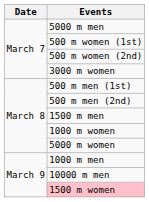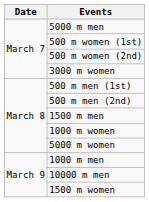(82, 190) pink background -> (82, 190) no background
